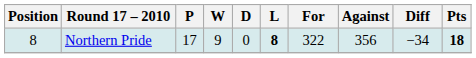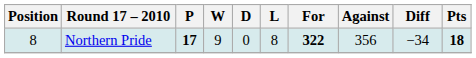(190, 40) normal -> (190, 40) bold
(274, 40) bold -> (274, 40) normal
(313, 40) normal -> (313, 40) bold
